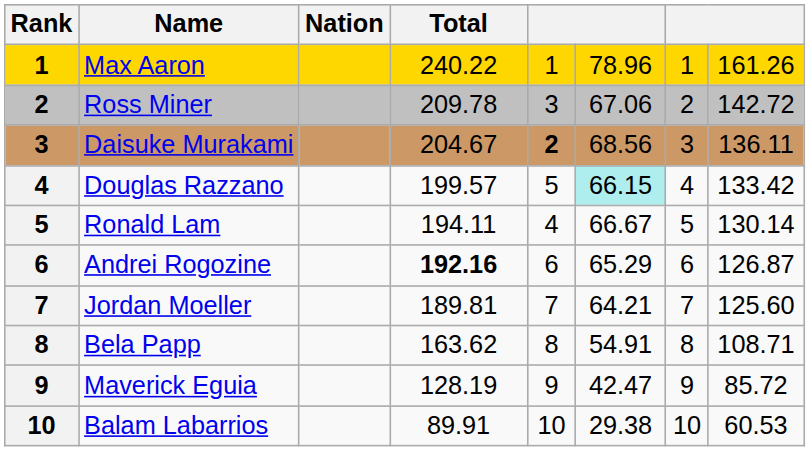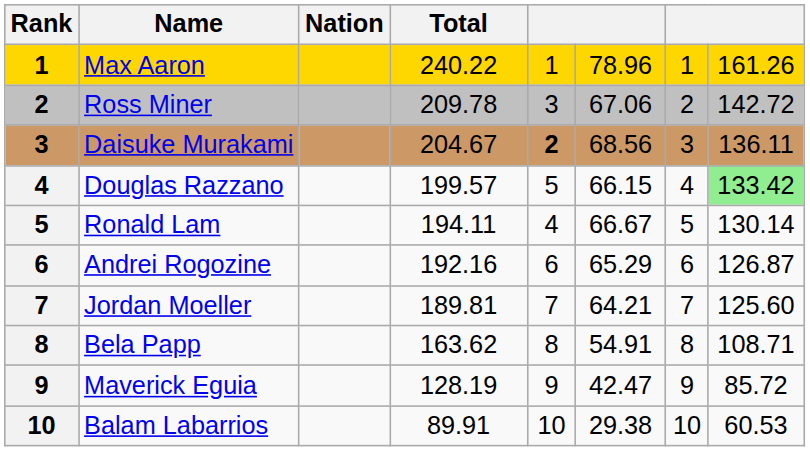(621, 184) paleturquoise background -> (621, 184) no background
(756, 184) no background -> (756, 184) lightgreen background
(459, 265) bold -> (459, 265) normal
